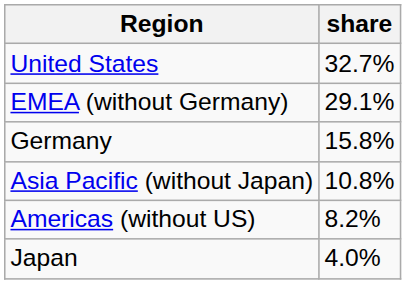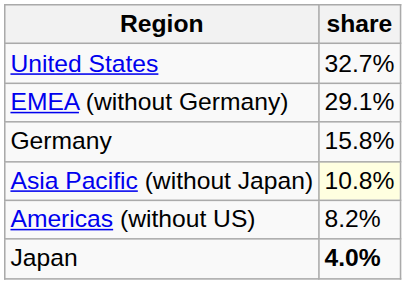(359, 180) no background -> (359, 180) lightyellow background
(353, 258) normal -> (353, 258) bold
